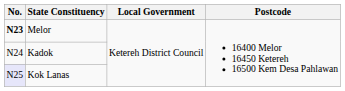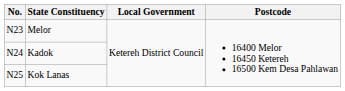(15, 30) bold -> (15, 30) normal
(15, 75) lavender background -> (15, 75) no background
